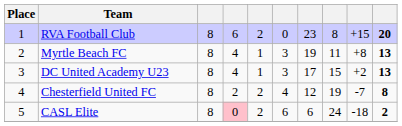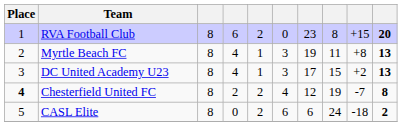(21, 92) normal -> (21, 92) bold
(235, 111) pink background -> (235, 111) no background
